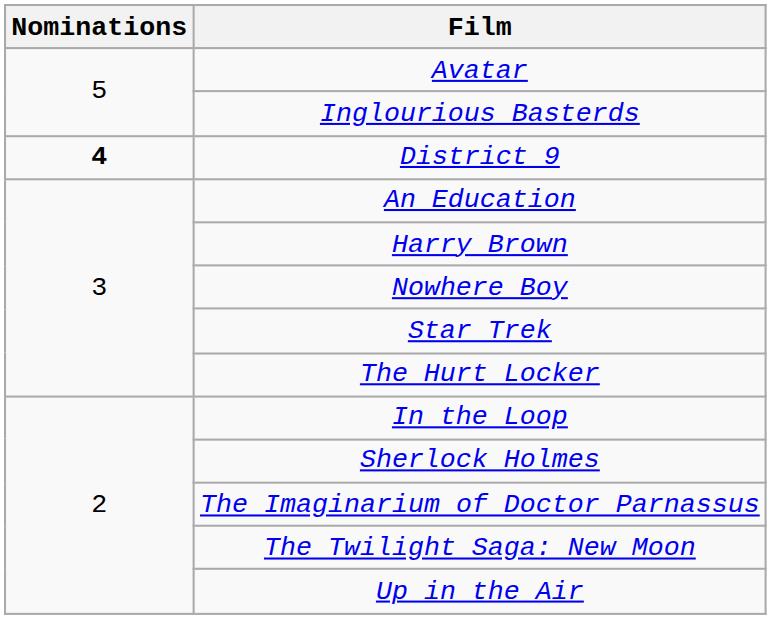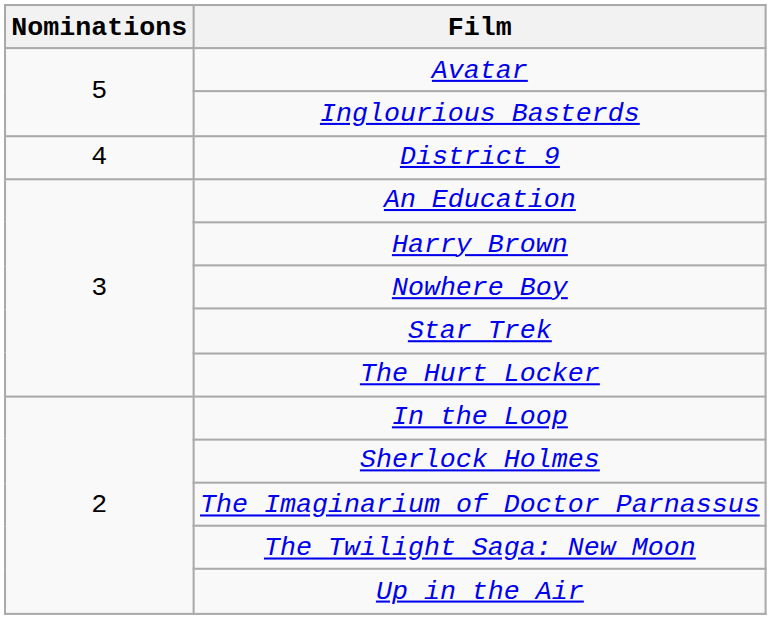(99, 157) bold -> (99, 157) normal
